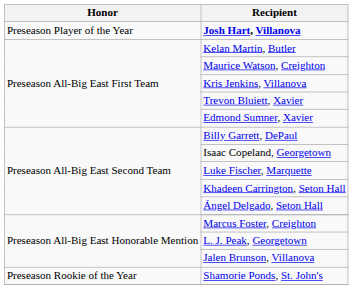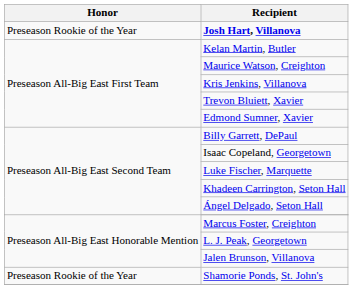(70, 30) Preseason Player of the Year -> (72, 30) Preseason Rookie of the Year
